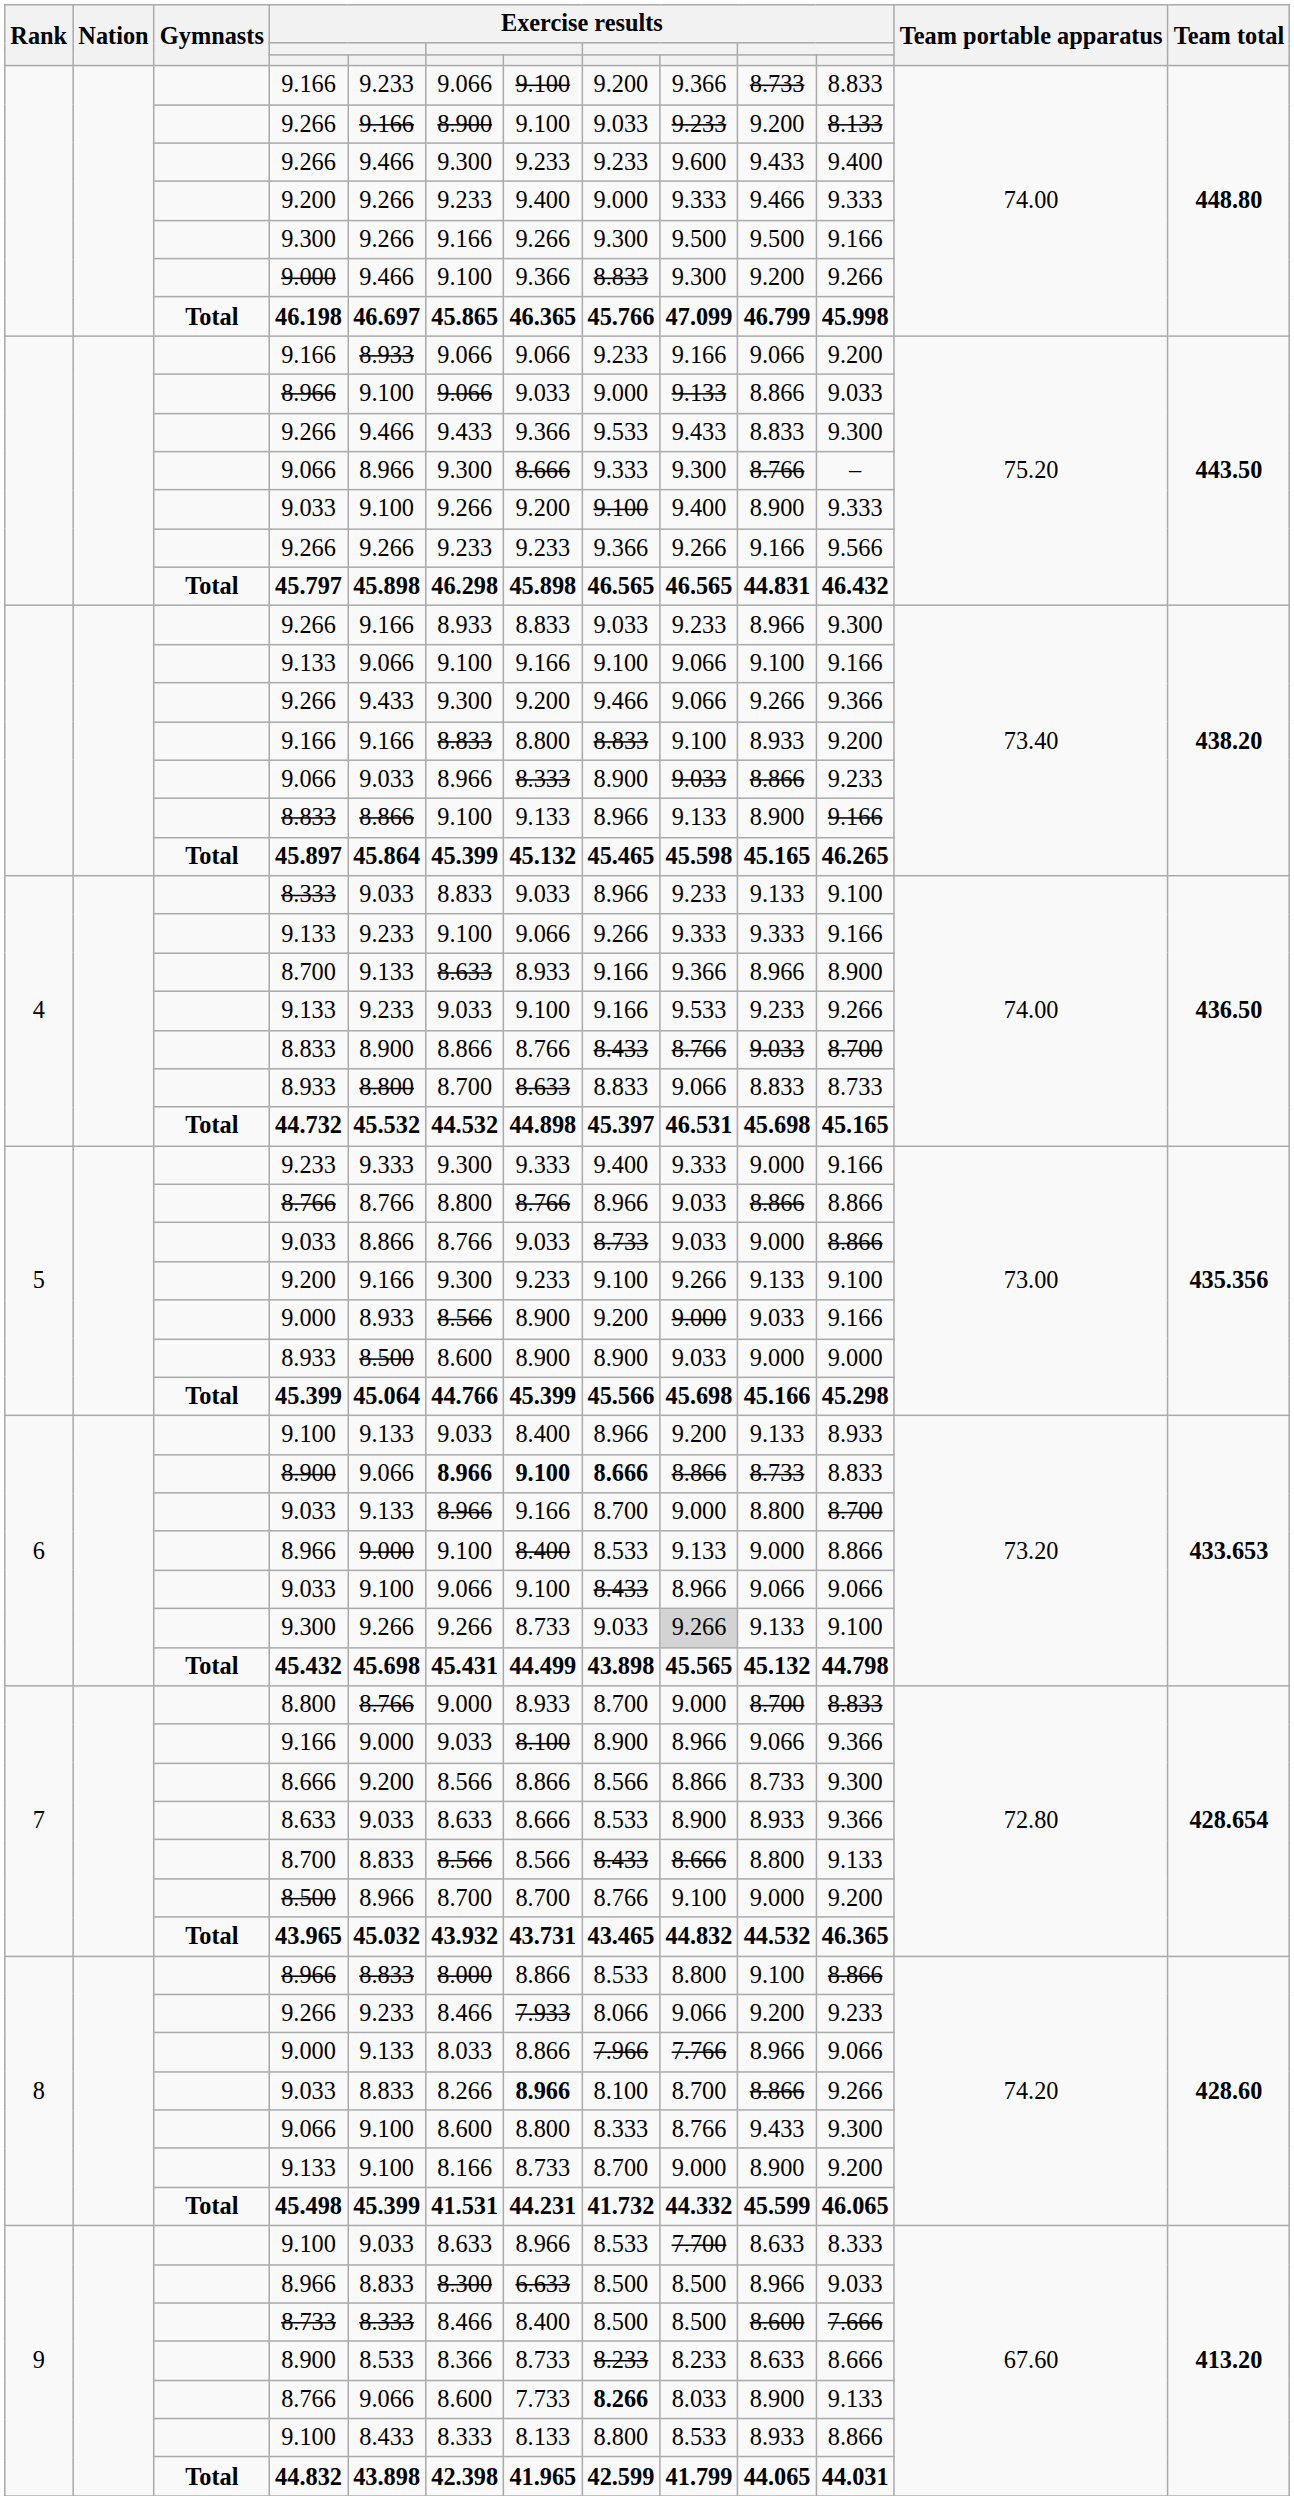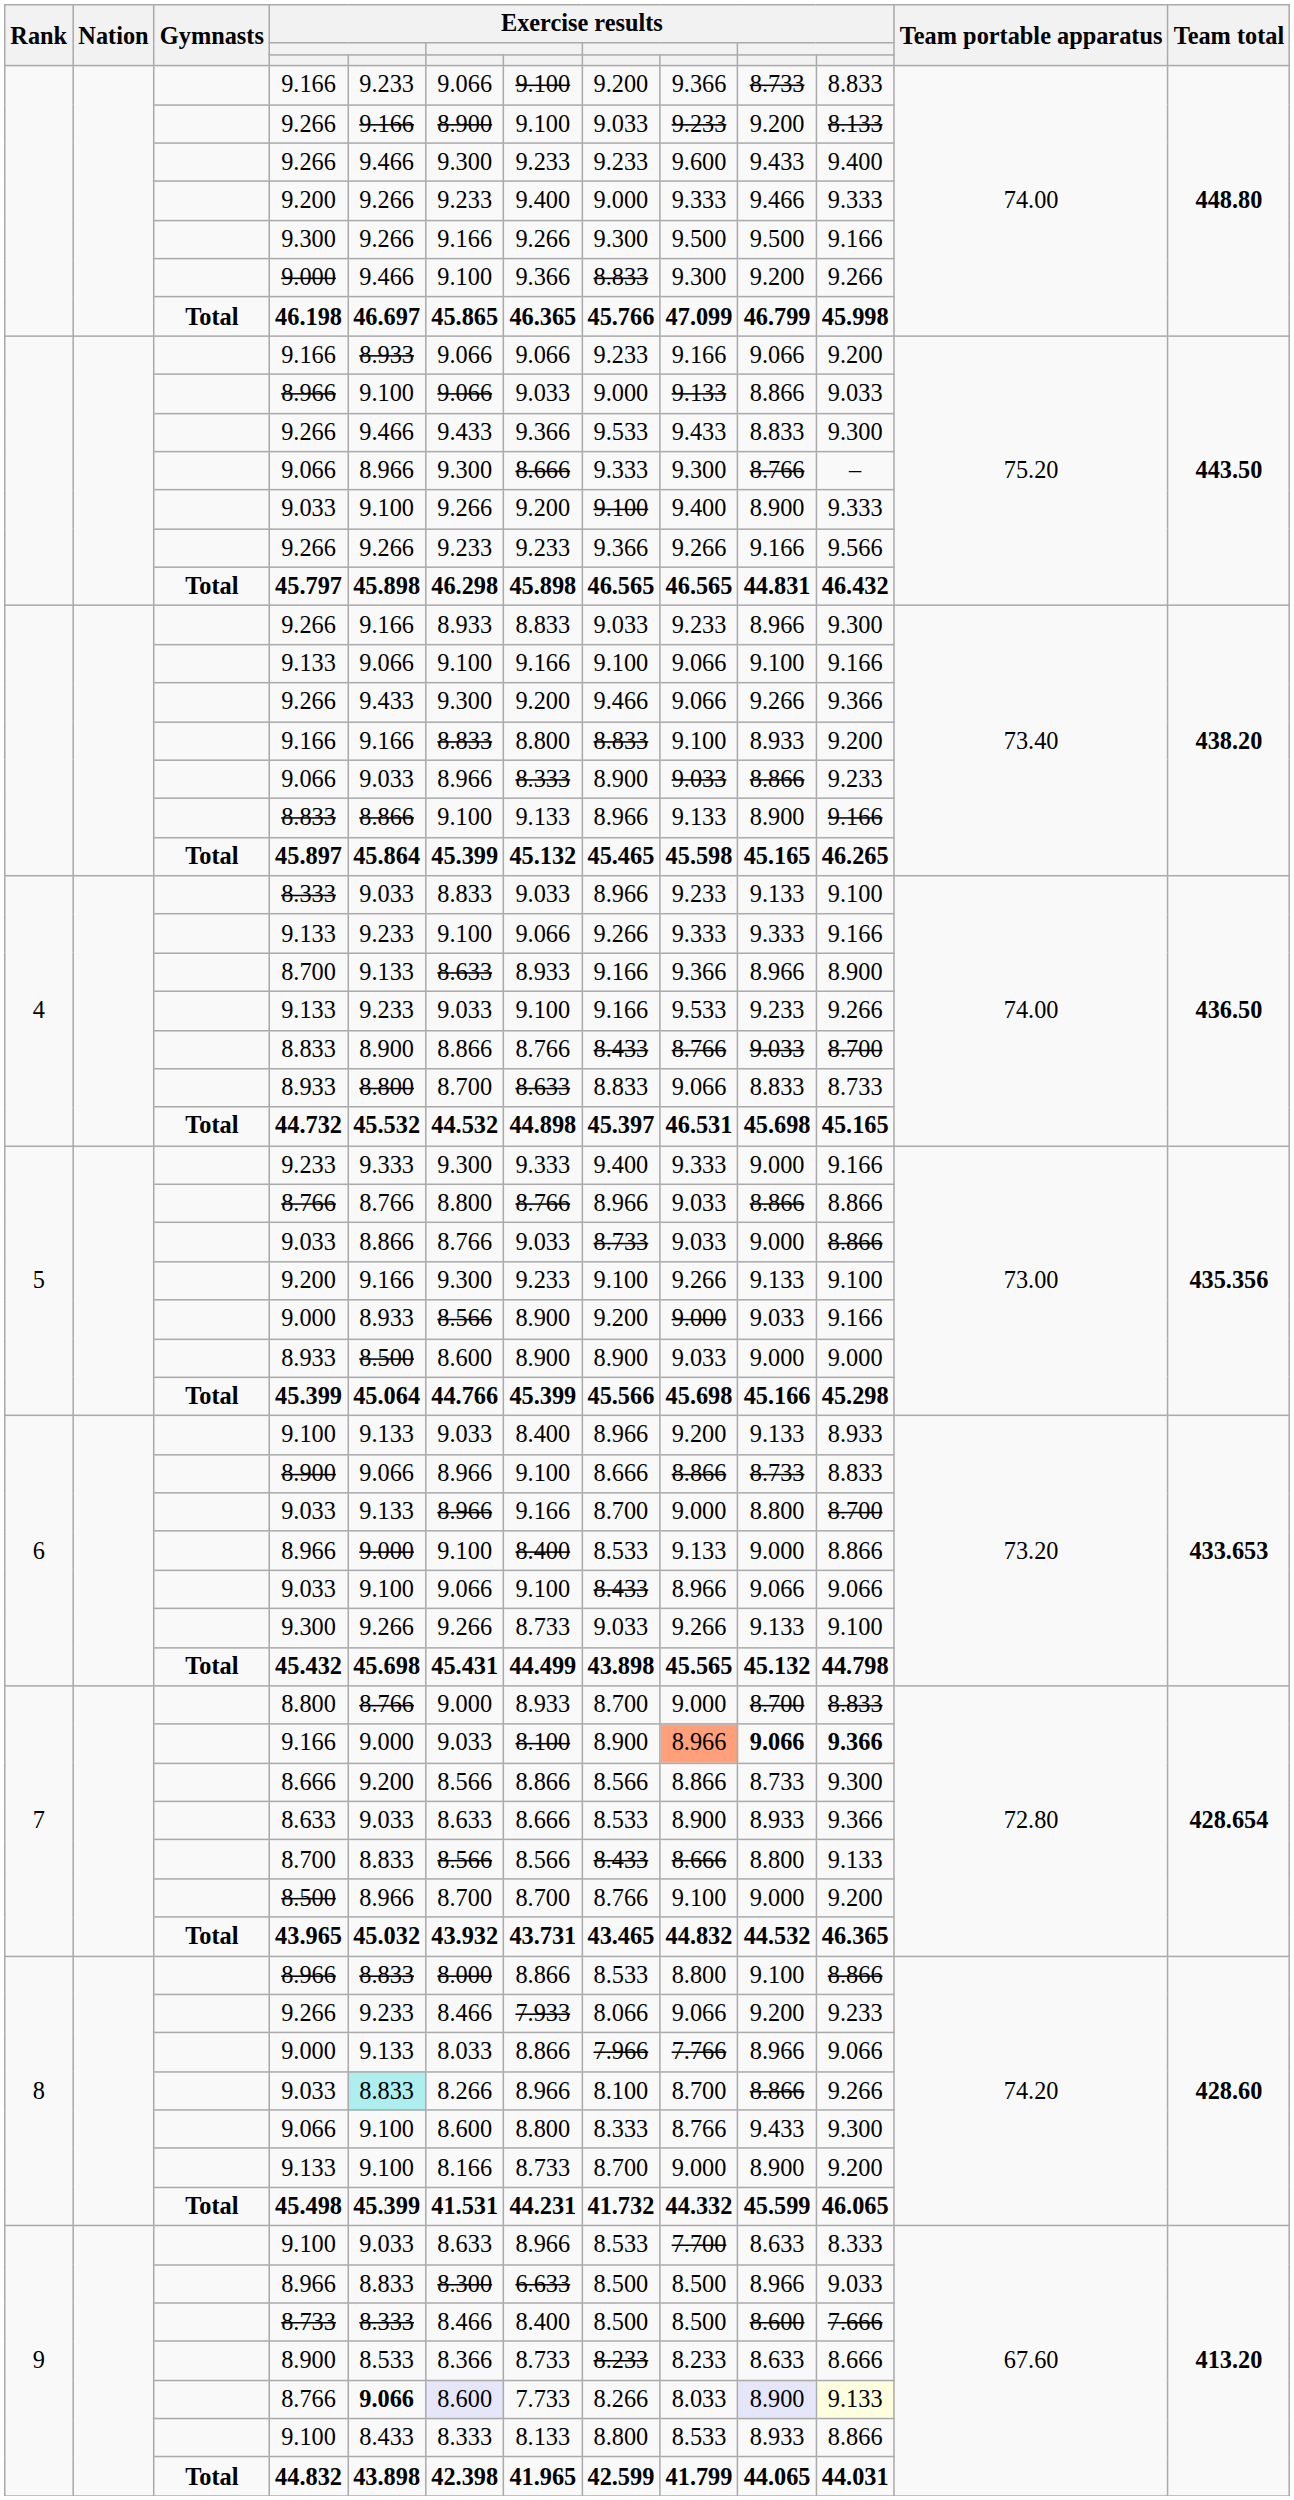(465, 1473) bold -> (465, 1473) normal
(543, 1473) bold -> (543, 1473) normal
(621, 1473) bold -> (621, 1473) normal
(699, 1627) lightgrey background -> (699, 1627) no background
(699, 1743) no background -> (699, 1743) lightsalmon background
(777, 1743) normal -> (777, 1743) bold
(855, 1743) normal -> (855, 1743) bold
(387, 2090) no background -> (387, 2090) paleturquoise background
(543, 2090) bold -> (543, 2090) normal
(387, 2398) normal -> (387, 2398) bold
(465, 2398) no background -> (465, 2398) lavender background
(621, 2398) bold -> (621, 2398) normal
(777, 2398) no background -> (777, 2398) lavender background
(855, 2398) no background -> (855, 2398) lightyellow background
